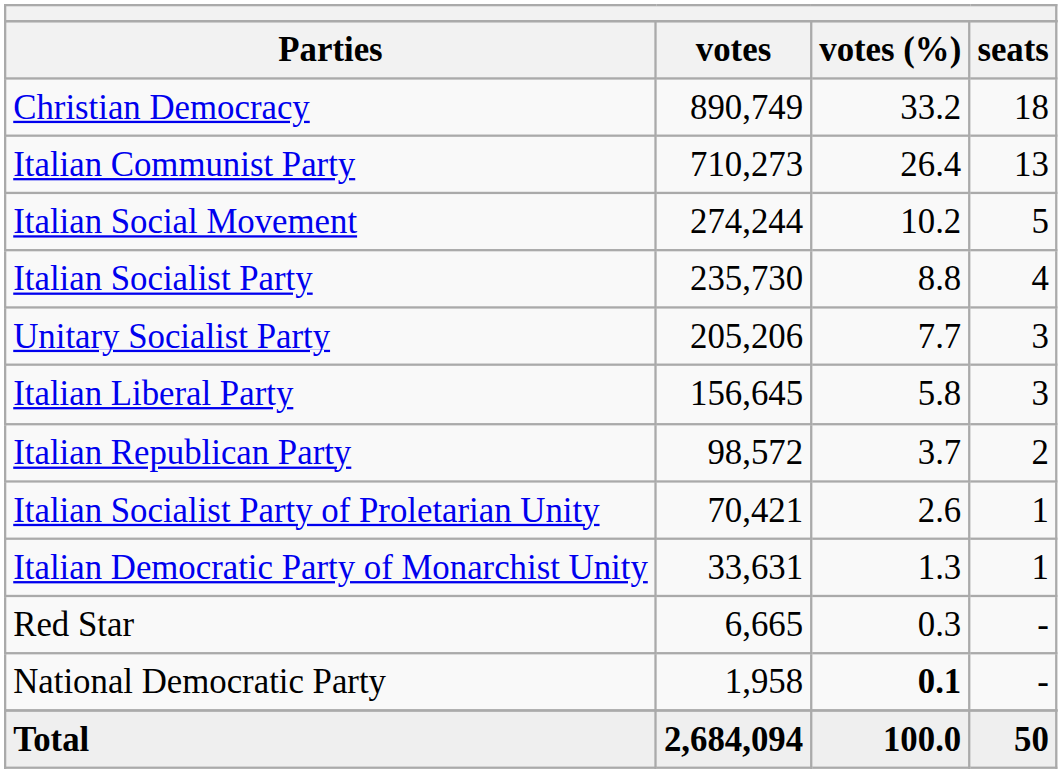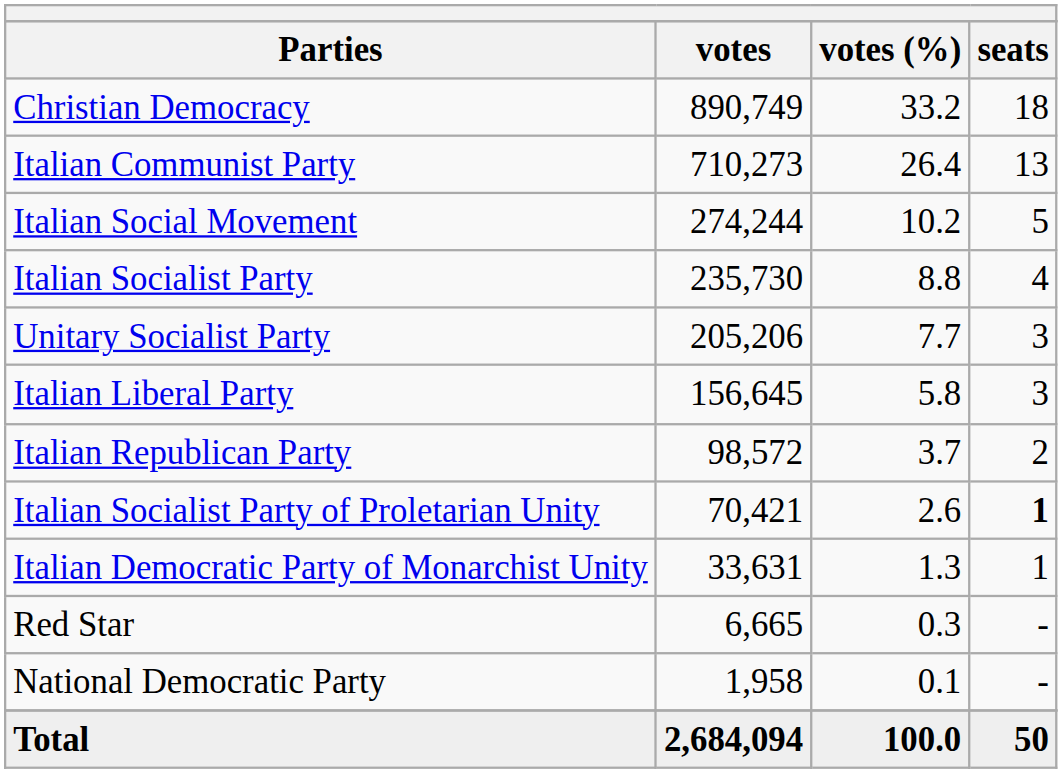(1040, 508) normal -> (1040, 508) bold
(939, 680) bold -> (939, 680) normal
